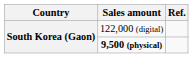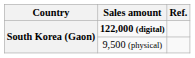(132, 28) normal -> (132, 28) bold
(132, 45) bold -> (132, 45) normal
